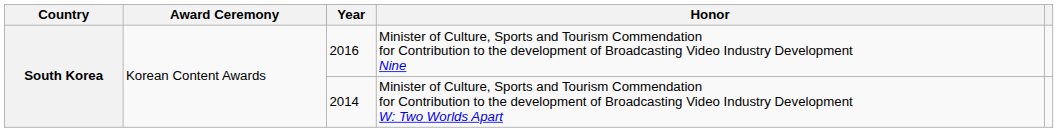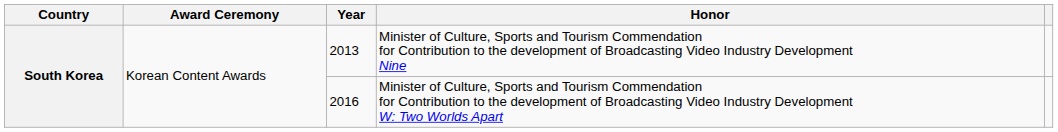(344, 51) 2016 -> (344, 51) 2013
(344, 101) 2014 -> (344, 101) 2016
